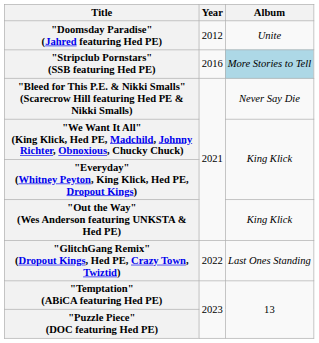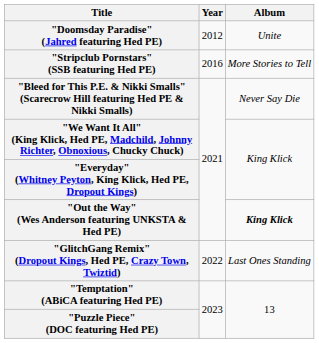(269, 64) lightblue background -> (269, 64) no background
(269, 220) normal -> (269, 220) bold
